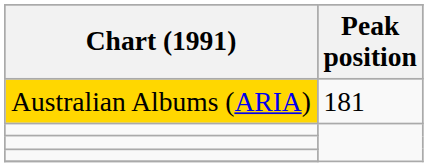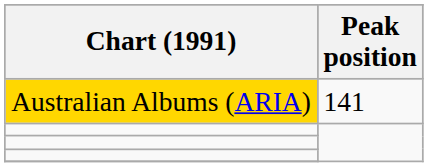(344, 100) 181 -> (344, 100) 141
